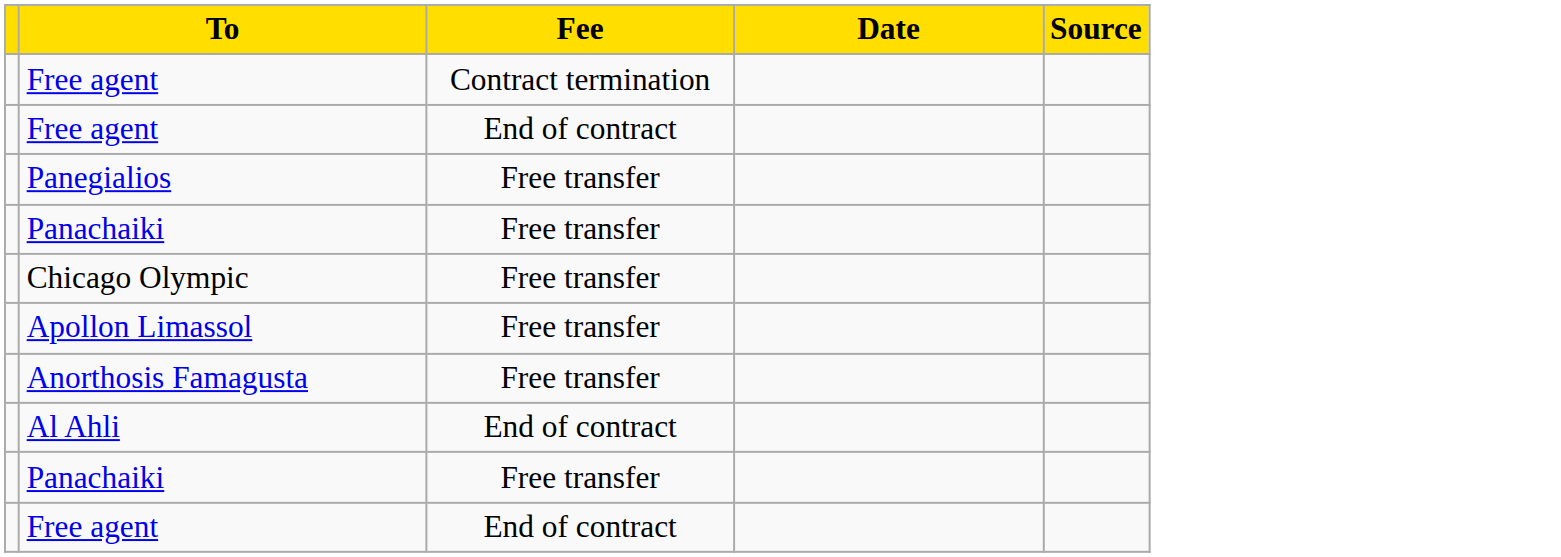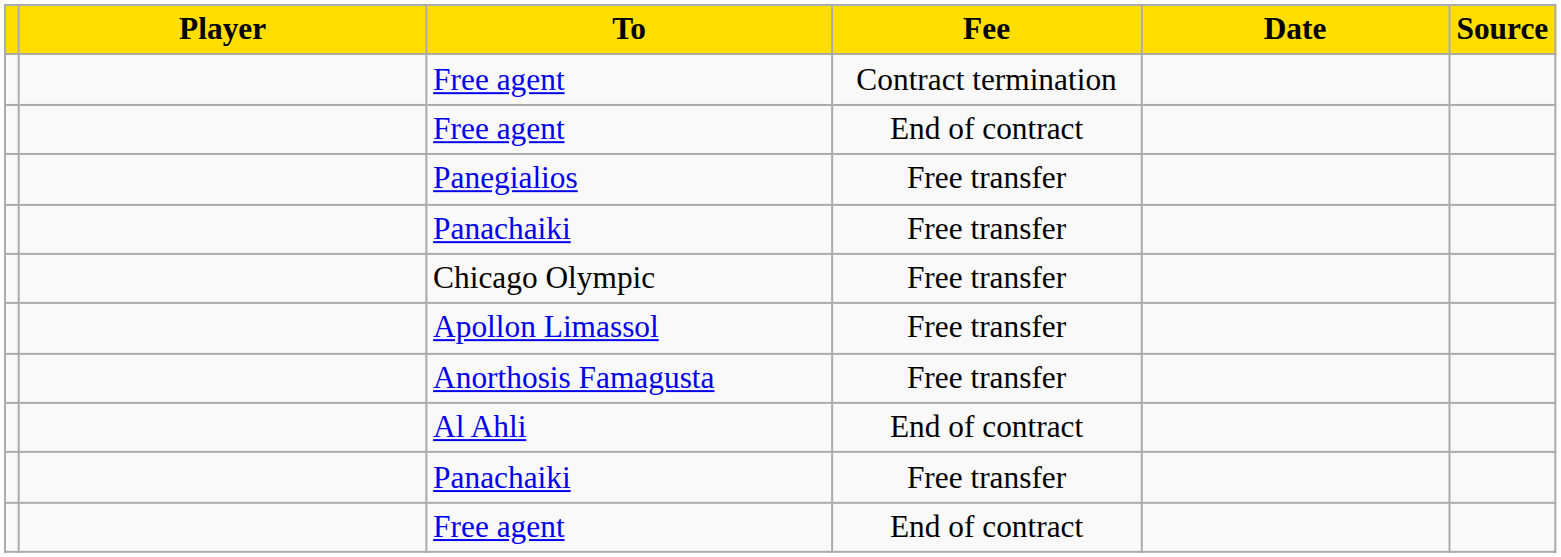+ column: (223, 29)
